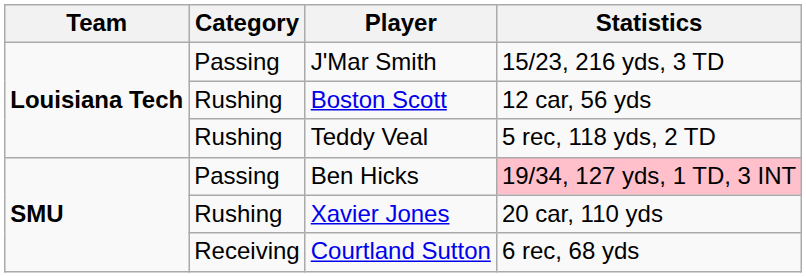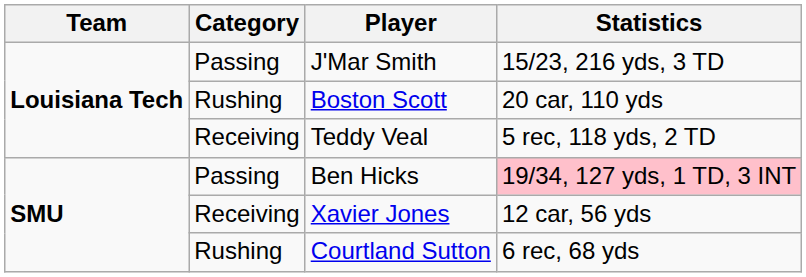(577, 99) 12 car, 56 yds -> (582, 99) 20 car, 110 yds
(238, 137) Rushing -> (247, 137) Receiving
(238, 213) Rushing -> (247, 213) Receiving
(582, 213) 20 car, 110 yds -> (577, 213) 12 car, 56 yds
(247, 251) Receiving -> (238, 251) Rushing
